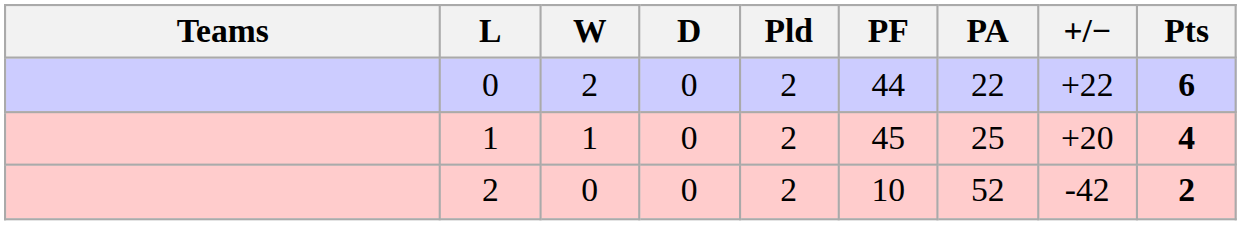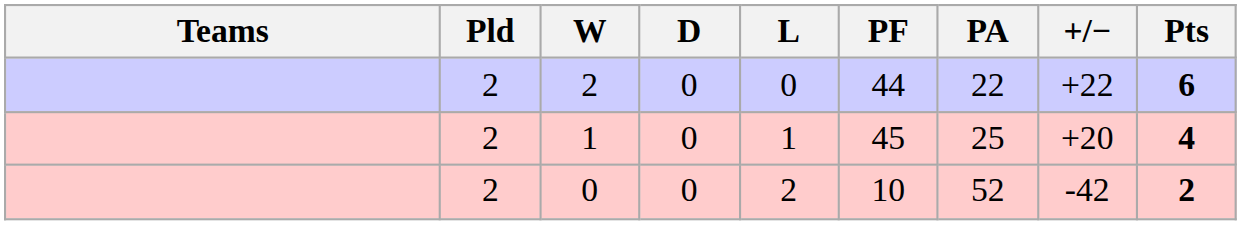columns swapped: (789, 31) <-> (490, 31)
